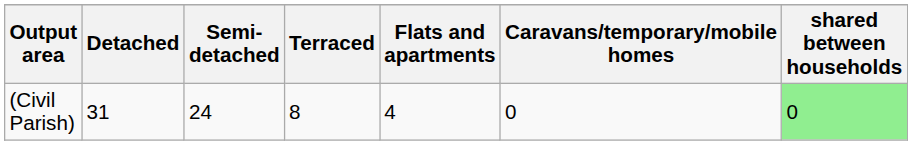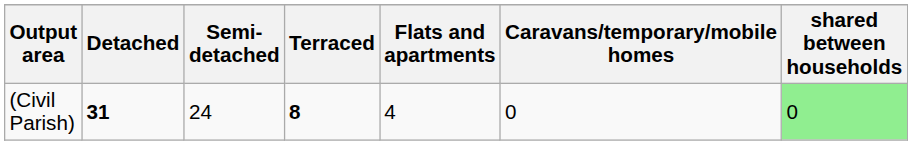(98, 111) normal -> (98, 111) bold
(295, 111) normal -> (295, 111) bold
